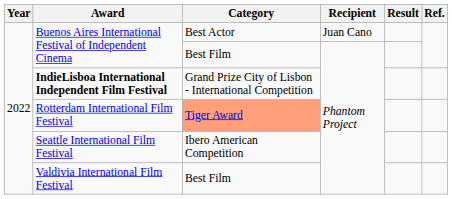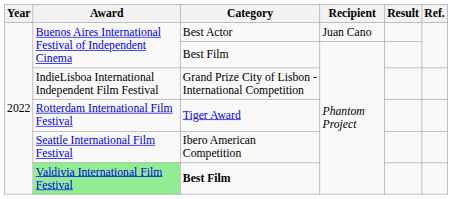(101, 83) bold -> (97, 83) normal
(214, 115) lightsalmon background -> (212, 115) no background
(99, 178) no background -> (99, 178) lightgreen background
(208, 178) normal -> (207, 178) bold
